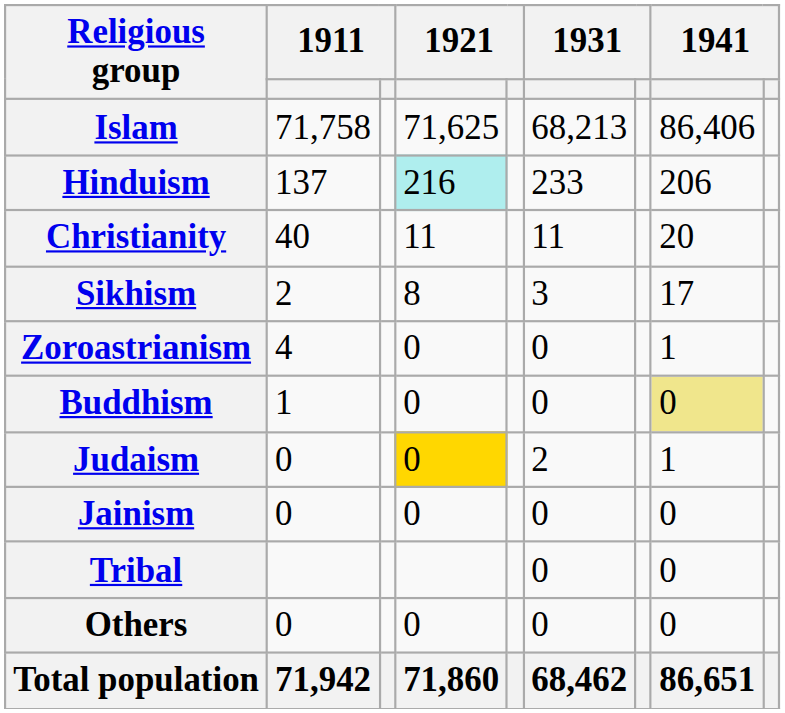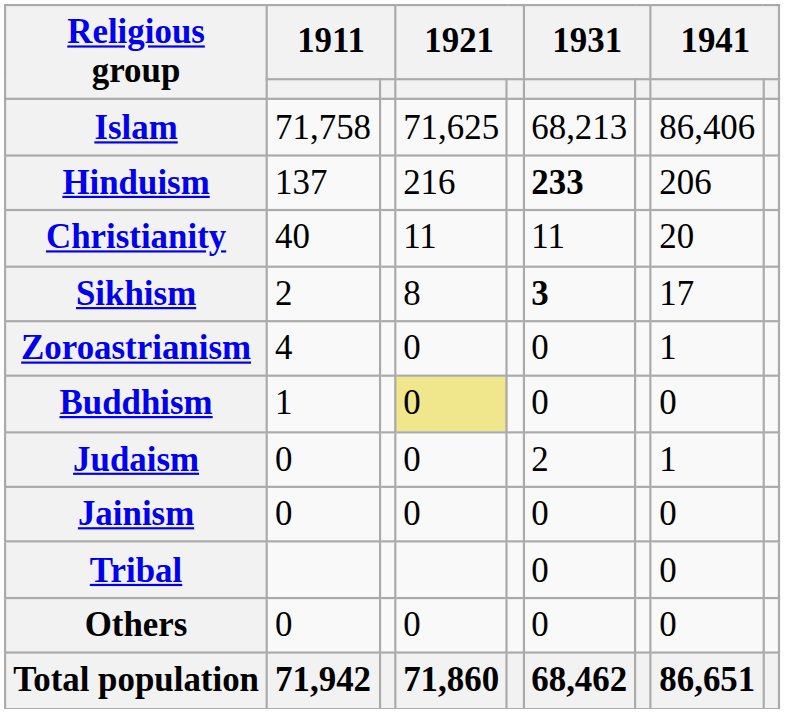(429, 182) paleturquoise background -> (429, 182) no background
(557, 182) normal -> (557, 182) bold
(540, 292) normal -> (540, 292) bold
(412, 403) no background -> (412, 403) khaki background
(668, 403) khaki background -> (668, 403) no background
(412, 458) gold background -> (412, 458) no background
